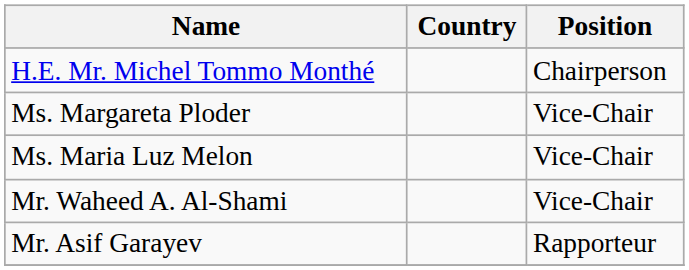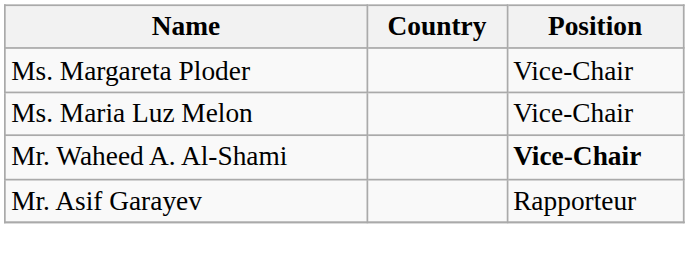- row: (193, 69)
(593, 200) normal -> (577, 156) bold
